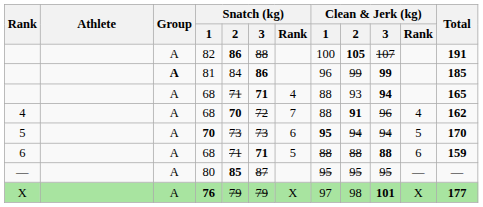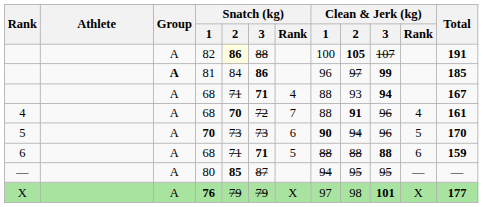(235, 53) no background -> (235, 53) lightyellow background
(356, 73) 99 -> (356, 73) 97
(457, 93) 165 -> (457, 93) 167
(457, 113) 162 -> (457, 113) 161
(326, 133) 95 -> (326, 133) 90
(385, 133) 94 -> (385, 133) 96
(326, 172) 95 -> (326, 172) 94
